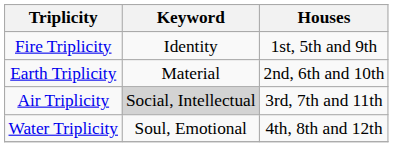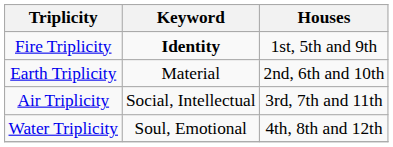(191, 45) normal -> (191, 45) bold
(191, 100) lightgrey background -> (191, 100) no background
